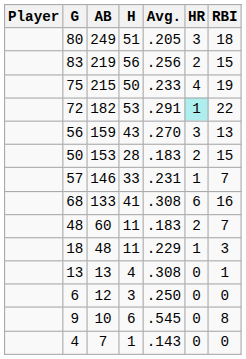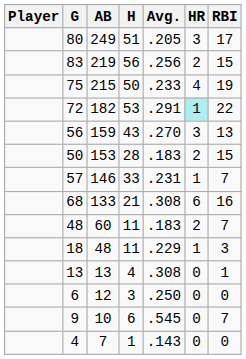(225, 40) 18 -> (225, 40) 17
(131, 203) 41 -> (131, 203) 21
(225, 319) 8 -> (225, 319) 7
